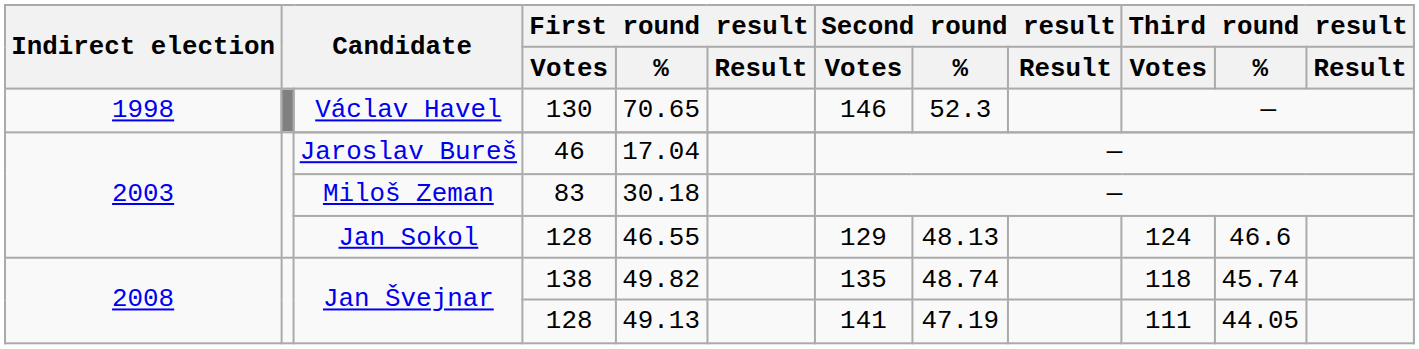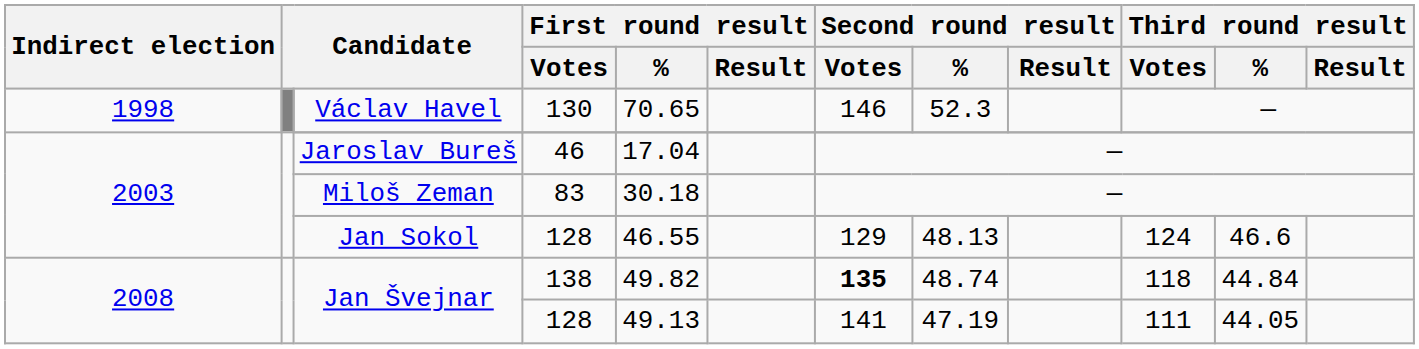(863, 279) normal -> (863, 279) bold
(1260, 279) 45.74 -> (1260, 279) 44.84
